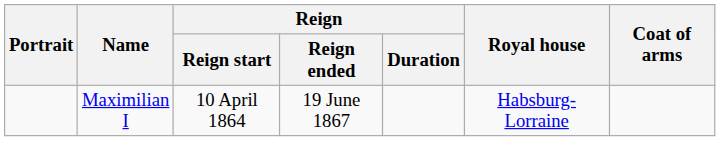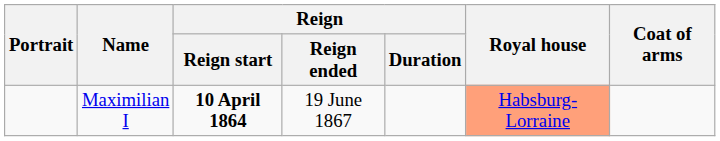(227, 110) normal -> (228, 110) bold
(537, 110) no background -> (538, 110) lightsalmon background
